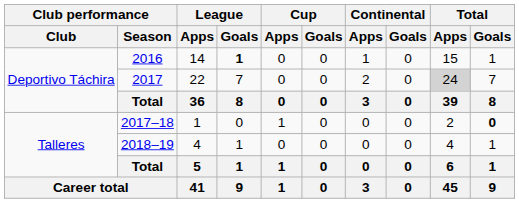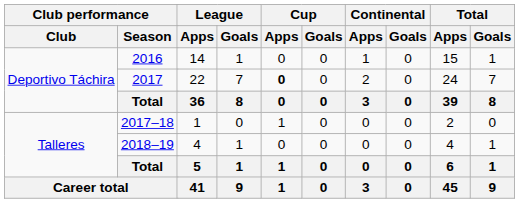(239, 58) bold -> (239, 58) normal
(281, 79) normal -> (281, 79) bold
(450, 79) lightgrey background -> (450, 79) no background
(492, 123) bold -> (492, 123) normal
